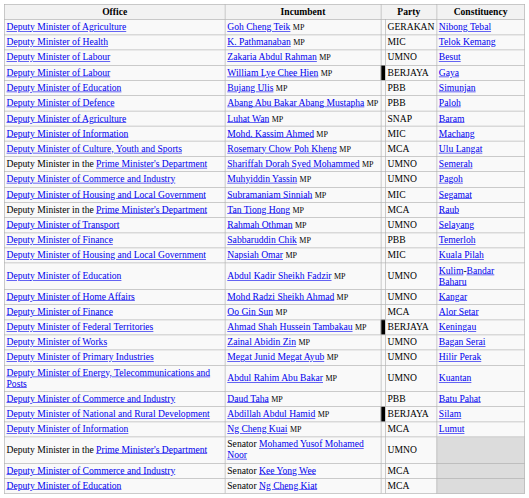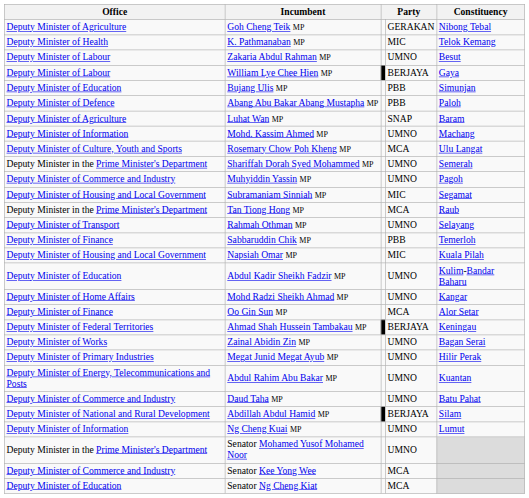(397, 133) MIC -> (402, 133) UMNO
(397, 399) PBB -> (402, 399) UMNO
(398, 429) MCA -> (402, 429) UMNO
